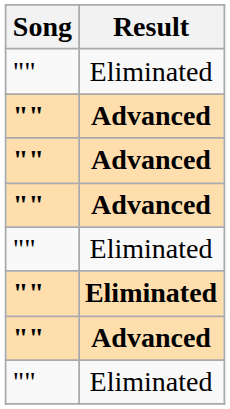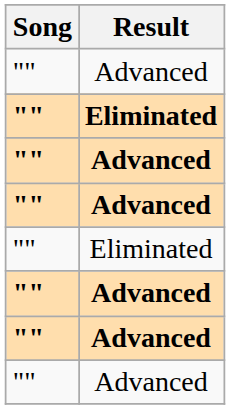(151, 71) Eliminated -> (151, 71) Advanced
(151, 115) Advanced -> (151, 115) Eliminated
(151, 293) Eliminated -> (151, 293) Advanced
(151, 381) Eliminated -> (151, 381) Advanced
